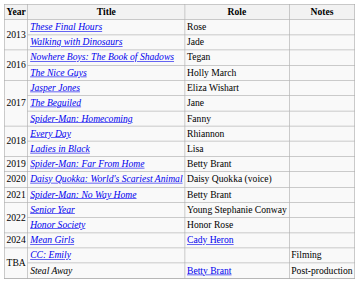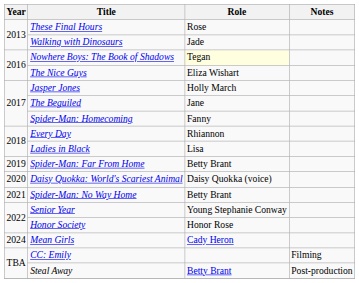(199, 57) no background -> (199, 57) lightyellow background
(212, 73) Holly March -> (213, 73) Eliza Wishart
(213, 88) Eliza Wishart -> (212, 88) Holly March
